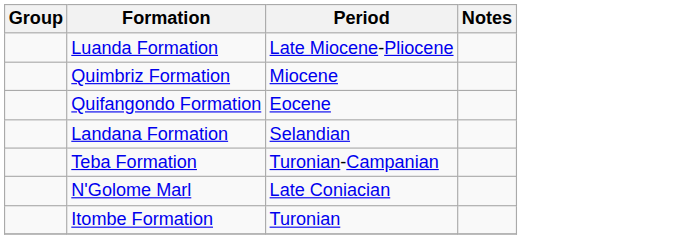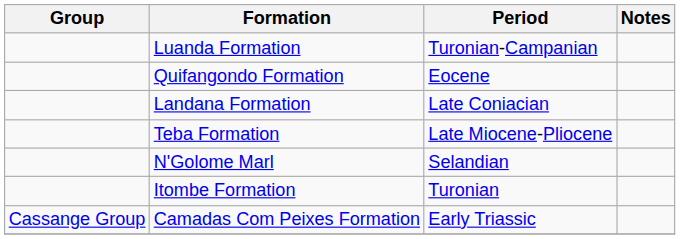(362, 47) Late Miocene-Pliocene -> (513, 47) Turonian-Campanian
- row: (151, 76)
(310, 133) Selandian -> (489, 104) Late Coniacian
(354, 162) Turonian-Campanian -> (520, 133) Late Miocene-Pliocene
(330, 190) Late Coniacian -> (469, 162) Selandian
+ row: (287, 219)
